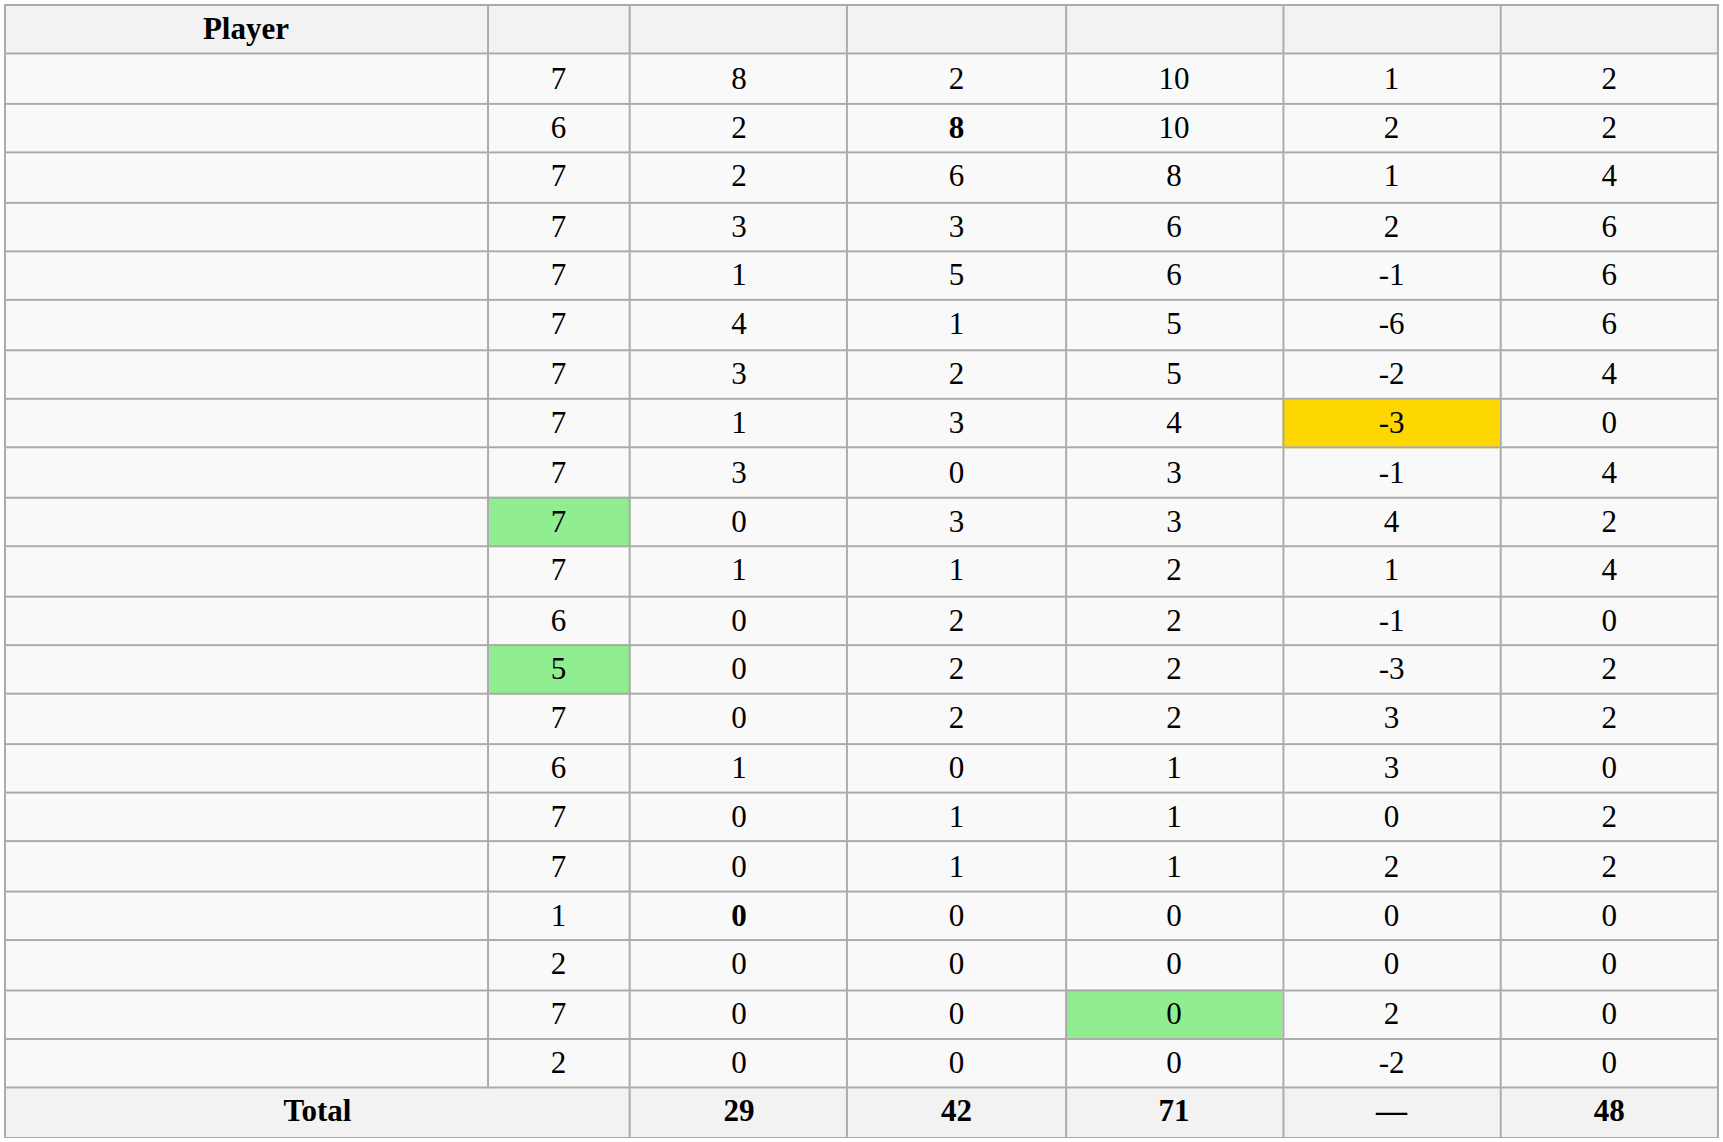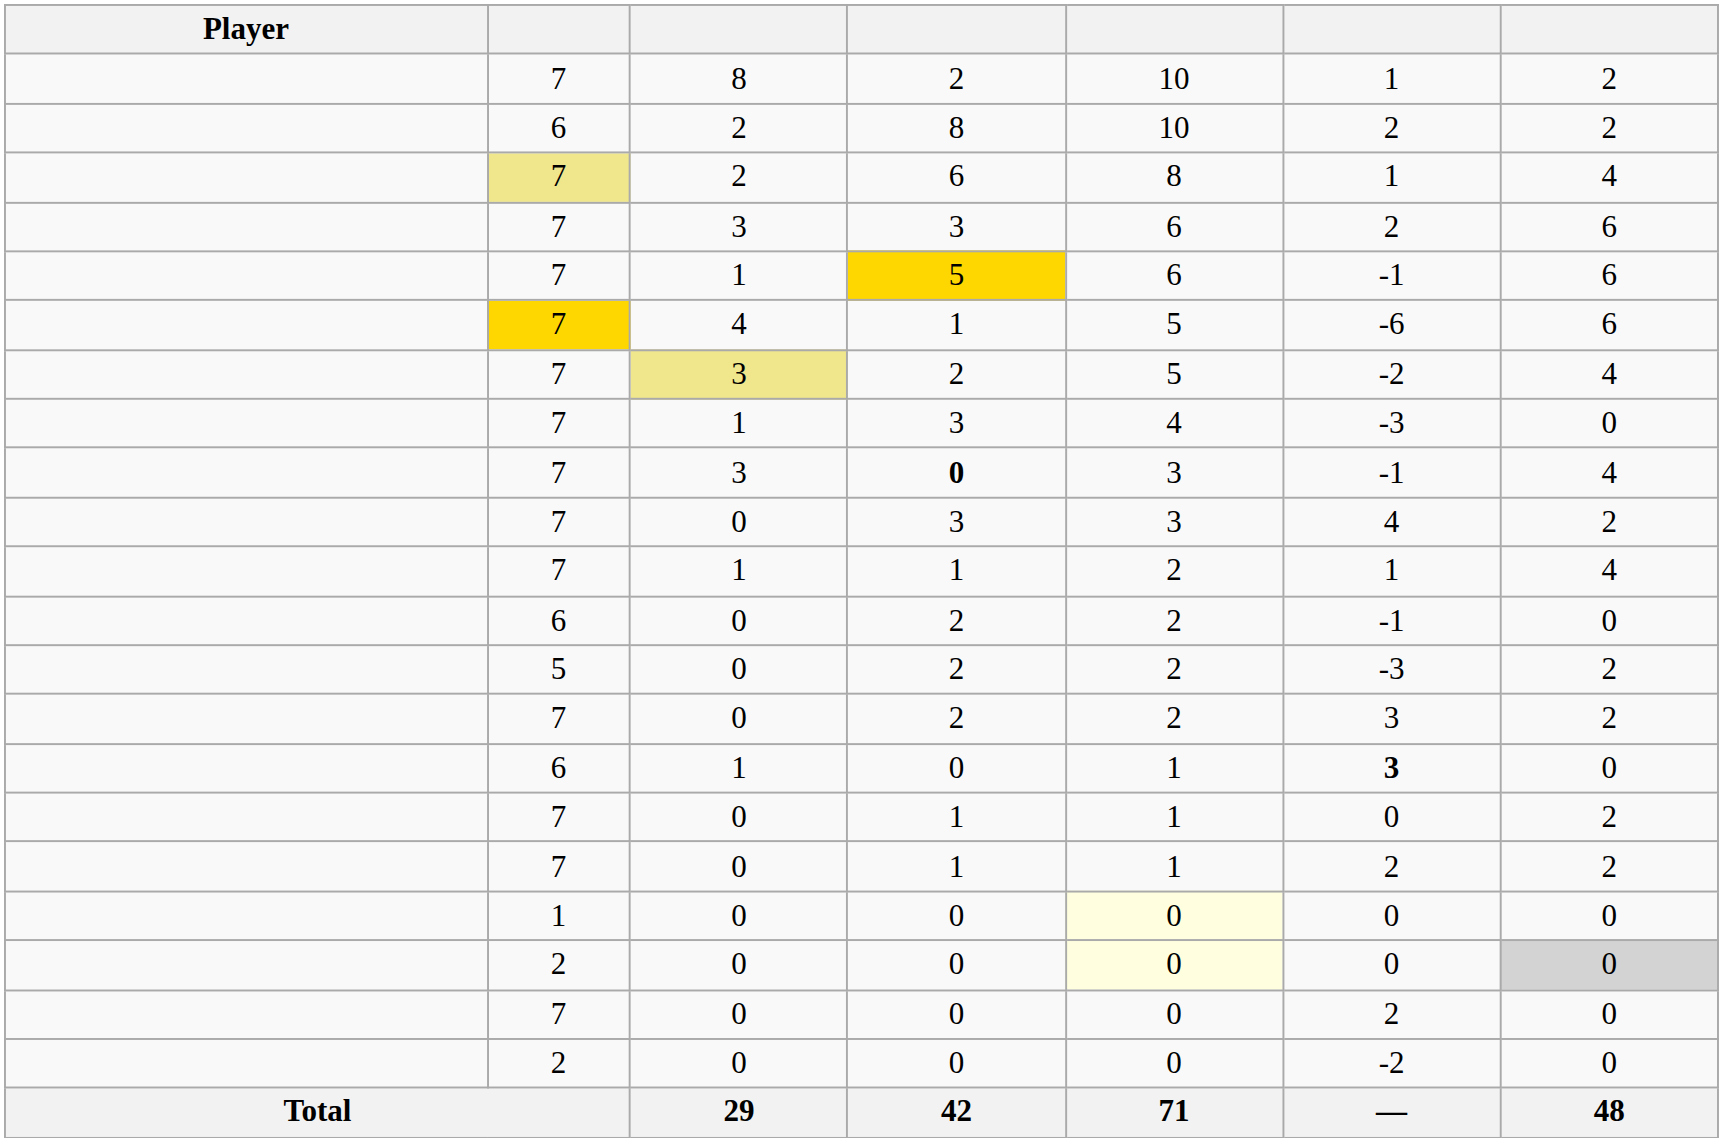(956, 127) bold -> (956, 127) normal
(559, 176) no background -> (559, 176) khaki background
(956, 275) no background -> (956, 275) gold background
(559, 324) no background -> (559, 324) gold background
(739, 373) no background -> (739, 373) khaki background
(1392, 422) gold background -> (1392, 422) no background
(956, 472) normal -> (956, 472) bold
(559, 521) lightgreen background -> (559, 521) no background
(559, 669) lightgreen background -> (559, 669) no background
(1392, 767) normal -> (1392, 767) bold
(739, 915) bold -> (739, 915) normal
(1174, 915) no background -> (1174, 915) lightyellow background
(1174, 964) no background -> (1174, 964) lightyellow background
(1609, 964) no background -> (1609, 964) lightgrey background
(1174, 1013) lightgreen background -> (1174, 1013) no background
